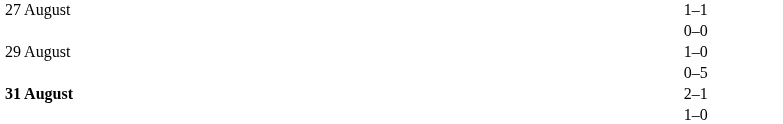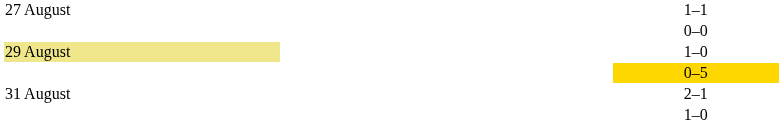(38, 52) no background -> (38, 52) khaki background
(696, 72) no background -> (696, 72) gold background
(39, 94) bold -> (38, 94) normal
